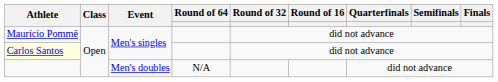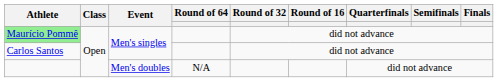(42, 34) no background -> (42, 34) lightgreen background
(35, 51) lightyellow background -> (35, 51) no background
